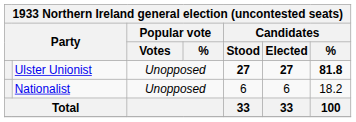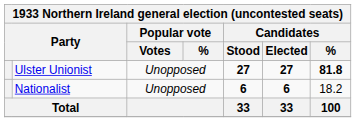(243, 89) normal -> (243, 89) bold
(287, 89) normal -> (287, 89) bold
